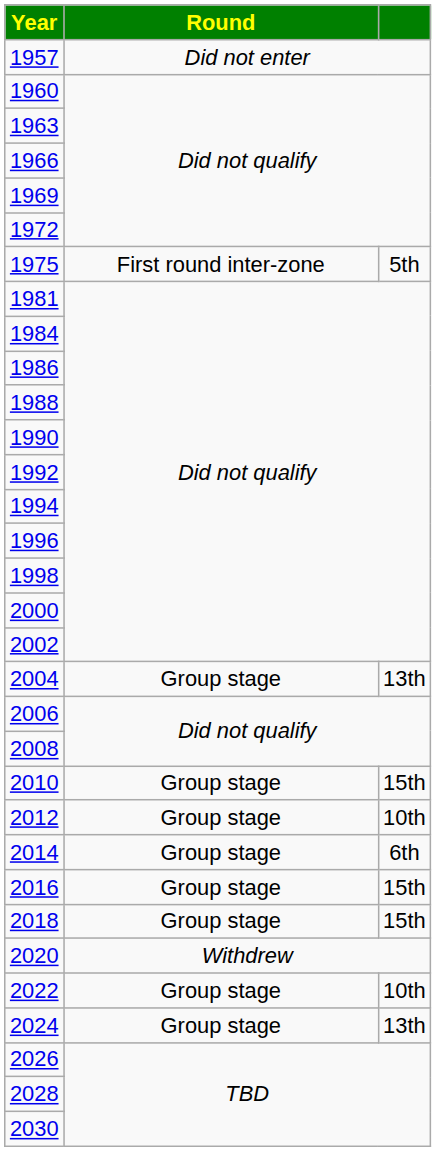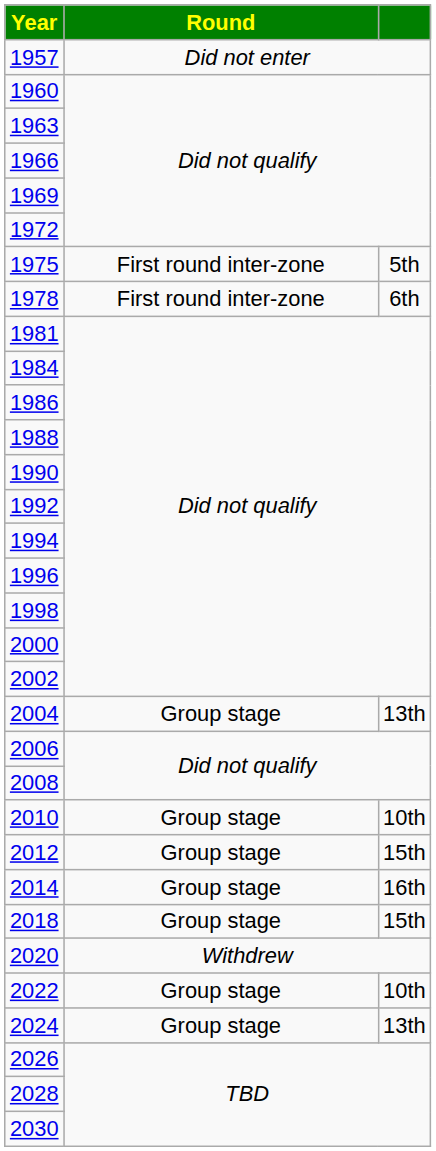+ row: (34, 299)
(404, 783) 15th -> (404, 818) 10th
(404, 818) 10th -> (404, 852) 15th
(404, 852) 6th -> (404, 887) 16th
- row: (34, 887)
